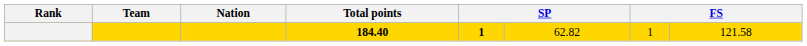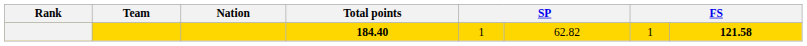(481, 31) bold -> (481, 31) normal
(736, 31) normal -> (736, 31) bold
